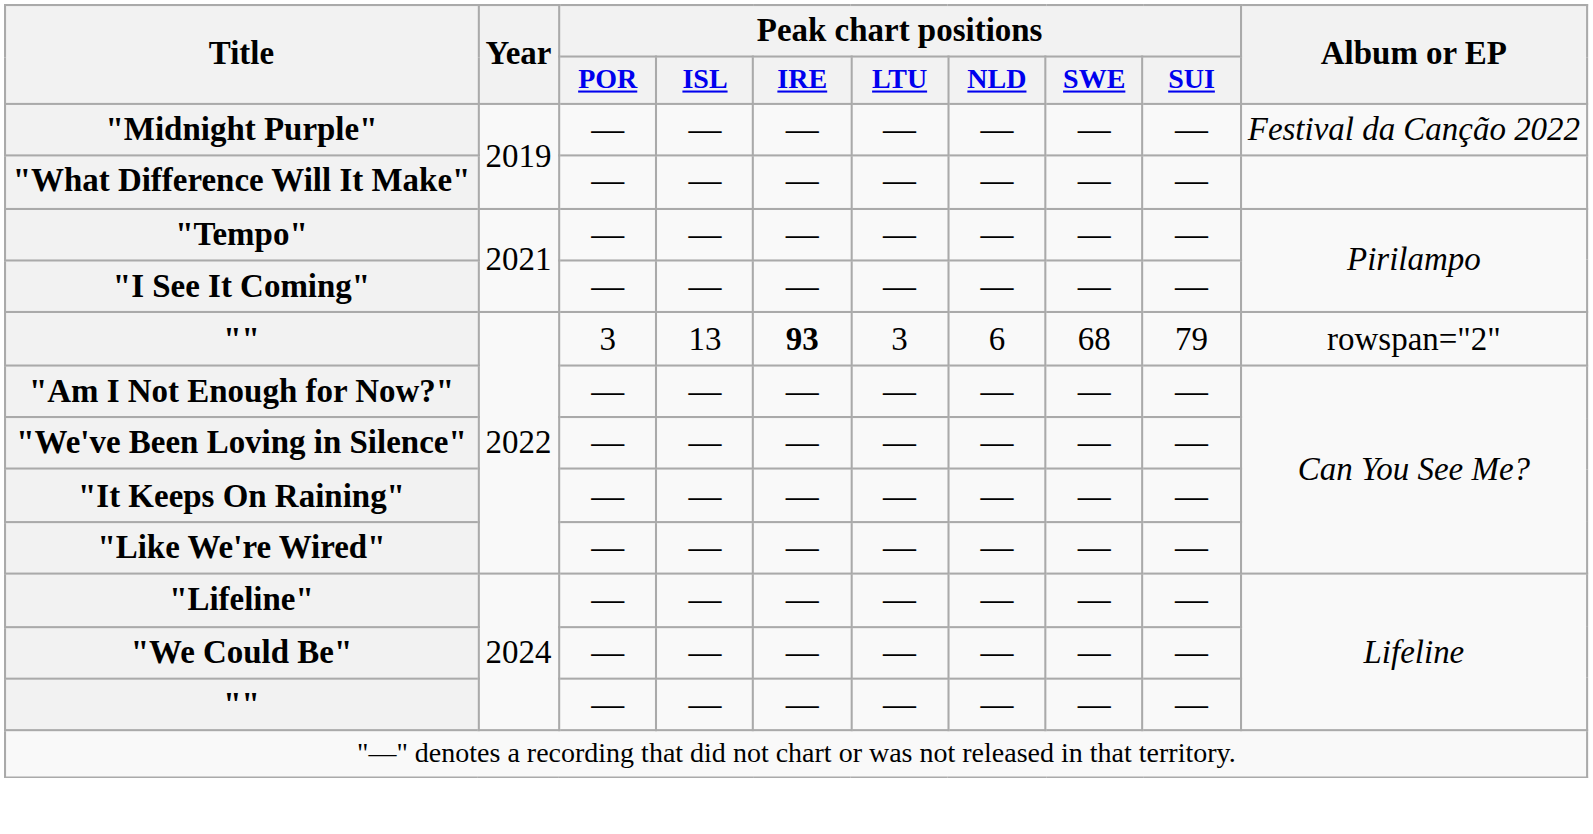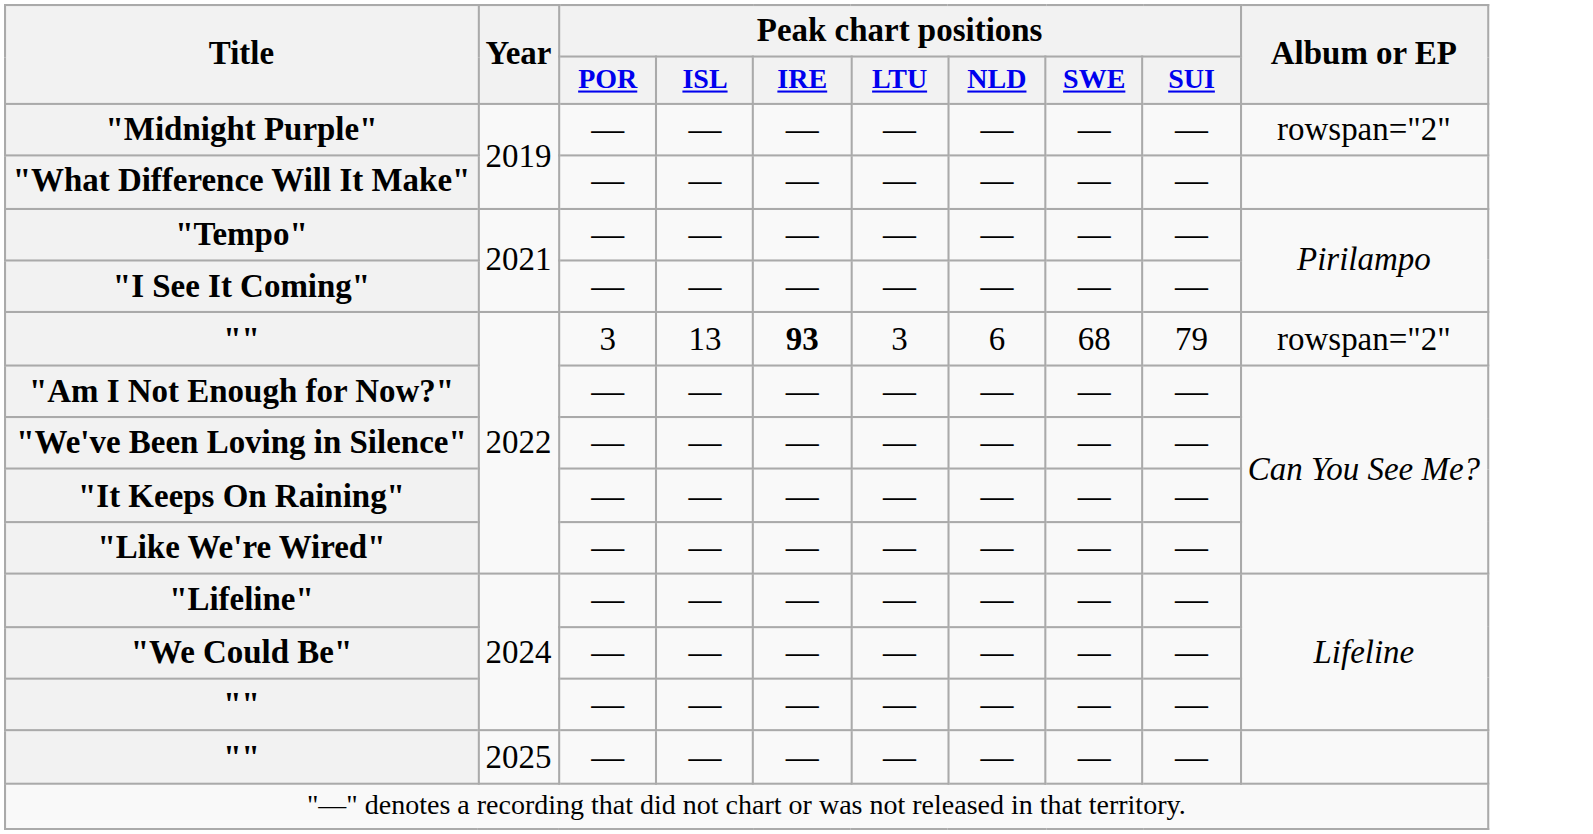(1414, 129) Festival da Canção 2022 -> (1364, 129) rowspan="2"
+ row: (241, 756)
